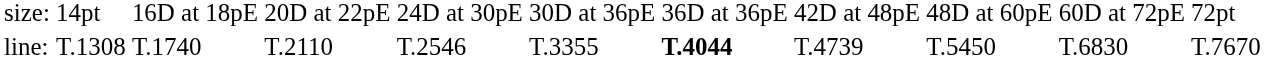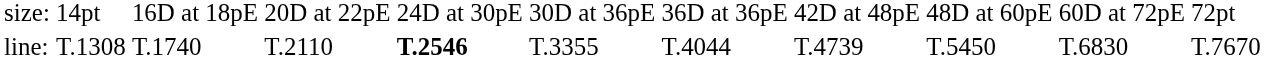(431, 46) normal -> (432, 46) bold
(697, 46) bold -> (696, 46) normal
